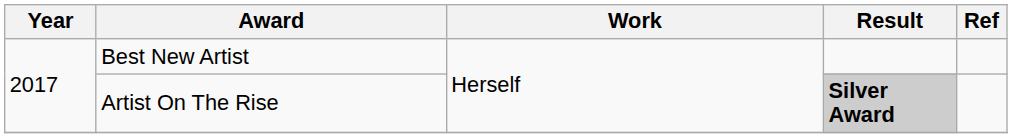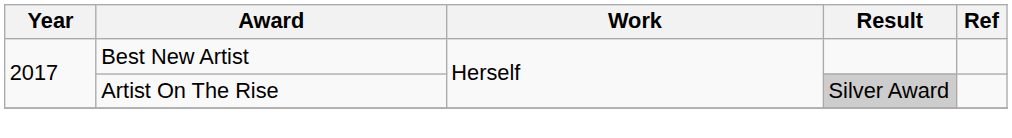(890, 103) bold -> (890, 91) normal
